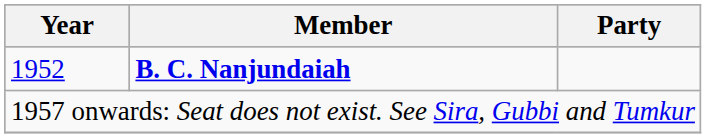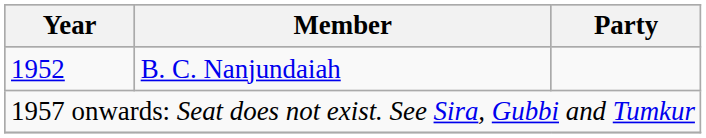(243, 68) bold -> (241, 68) normal
